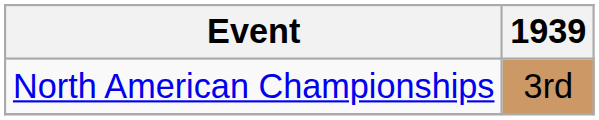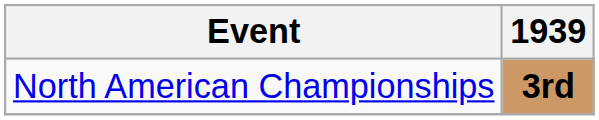(548, 85) normal -> (548, 85) bold
